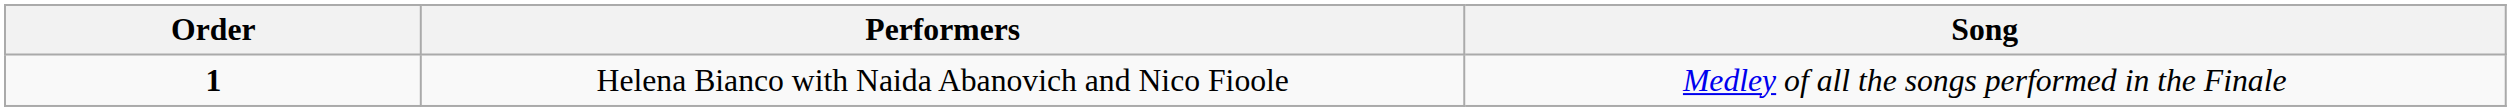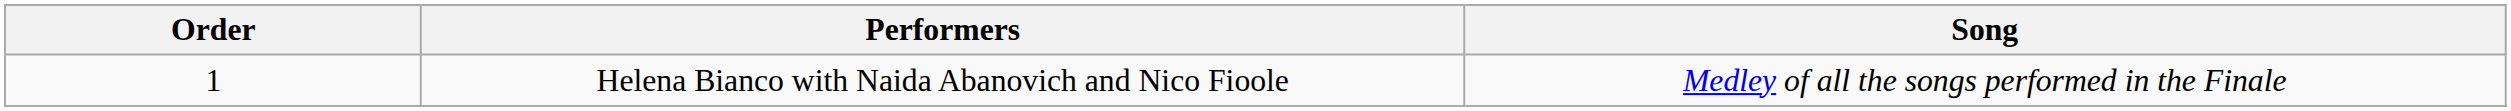(213, 79) bold -> (213, 79) normal
